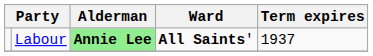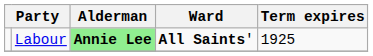(278, 40) 1937 -> (278, 40) 1925
